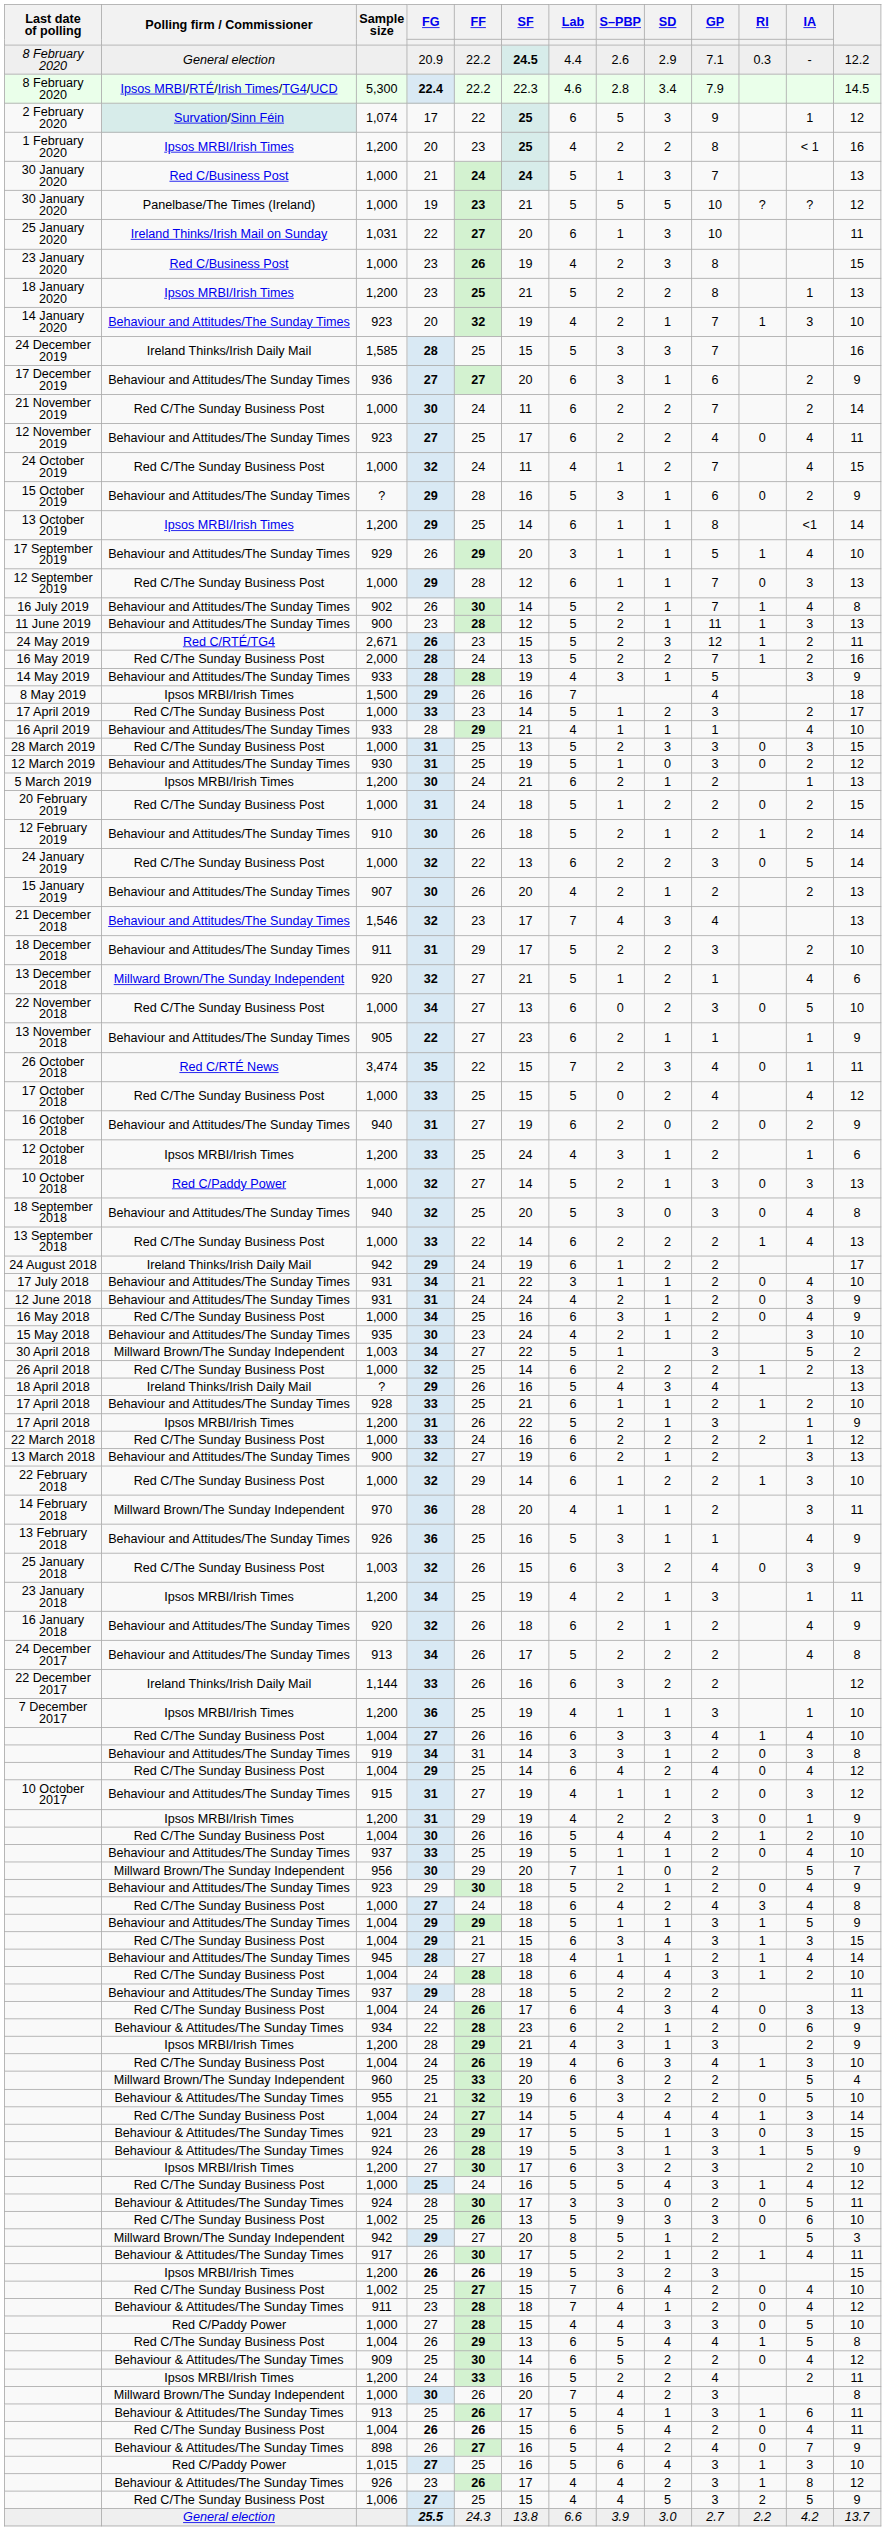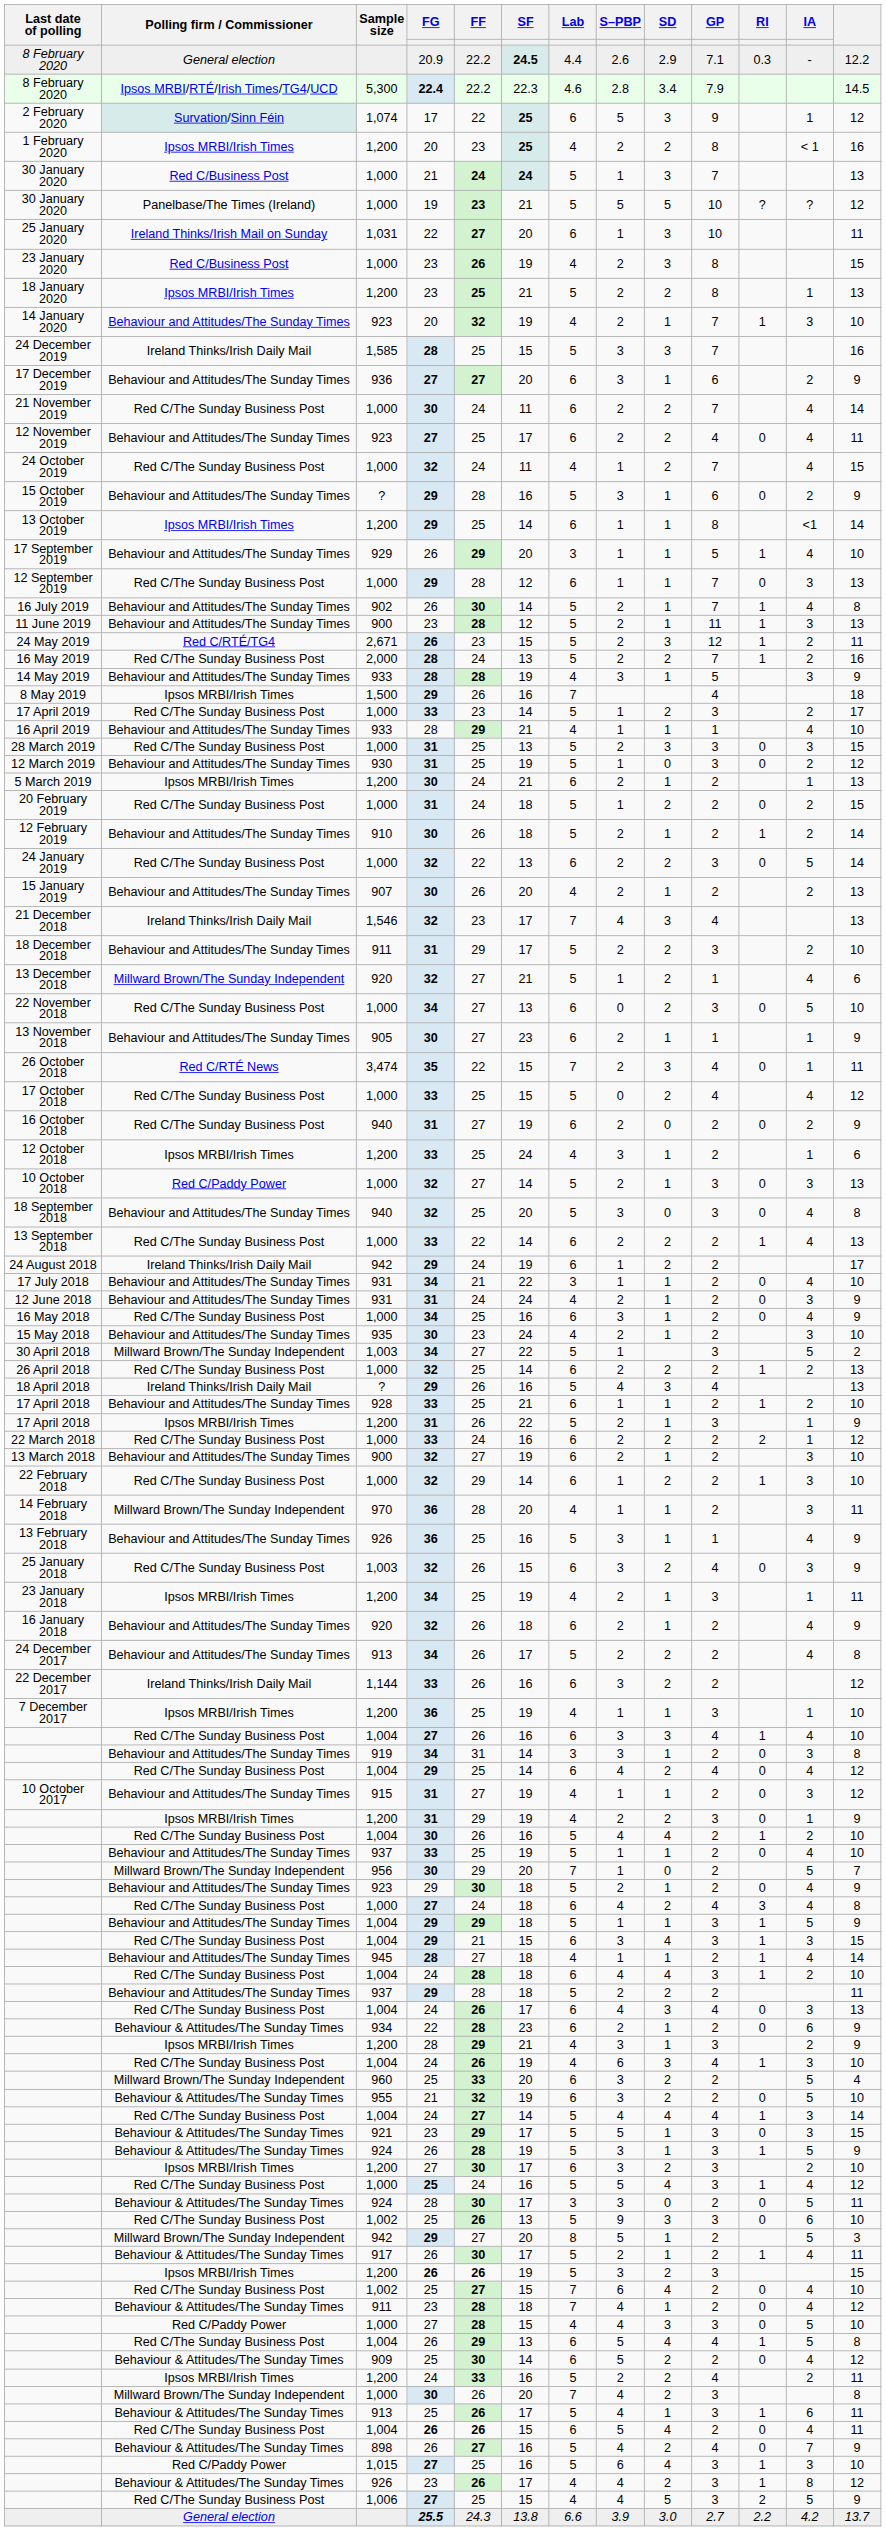(810, 409) 2 -> (810, 409) 4
(229, 921) Behaviour and Attitudes/The Sunday Times -> (229, 921) Ireland Thinks/Irish Daily Mail
(431, 1038) 22 -> (431, 1038) 30
(229, 1125) Behaviour and Attitudes/The Sunday Times -> (229, 1125) Red C/The Sunday Business Post
(857, 1457) 13 -> (857, 1457) 10
